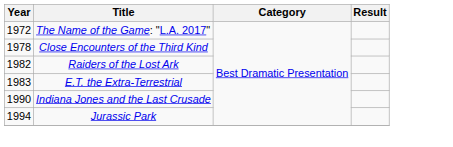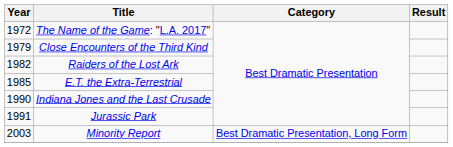(19, 47) 1978 -> (19, 47) 1979
(19, 82) 1983 -> (19, 82) 1985
(19, 116) 1994 -> (19, 116) 1991
+ row: (123, 133)
